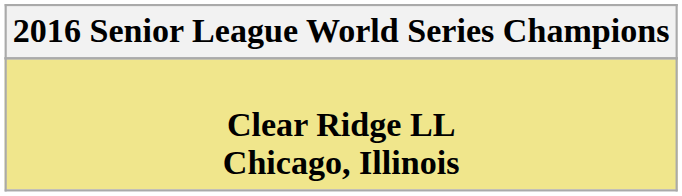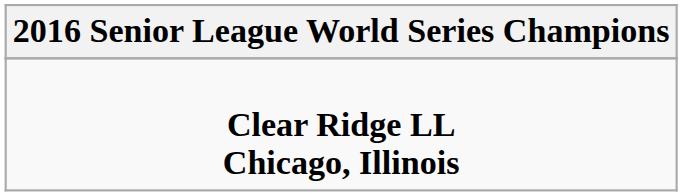(341, 143) khaki background -> (341, 143) no background
